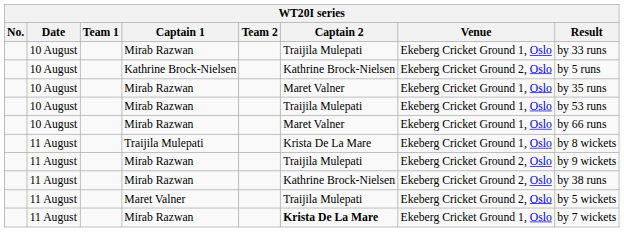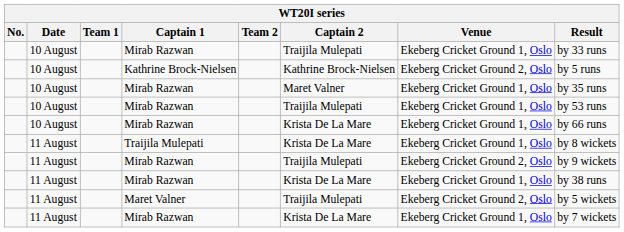(314, 124) Maret Valner -> (327, 124) Krista De La Mare
(339, 180) Kathrine Brock-Nielsen -> (327, 180) Krista De La Mare
(476, 180) Ekeberg Cricket Ground 2, Oslo -> (476, 180) Ekeberg Cricket Ground 1, Oslo
(331, 217) bold -> (327, 217) normal
